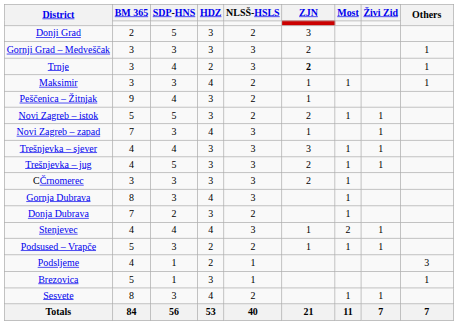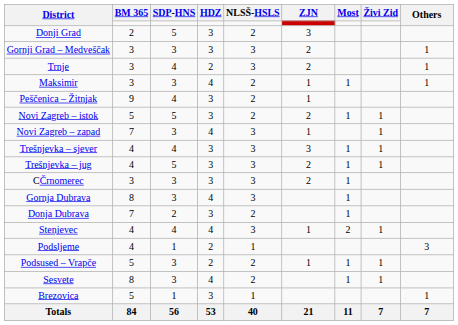(308, 66) bold -> (308, 66) normal
rows swapped: (58, 247) <-> (58, 263)
rows swapped: (58, 296) <-> (58, 279)
